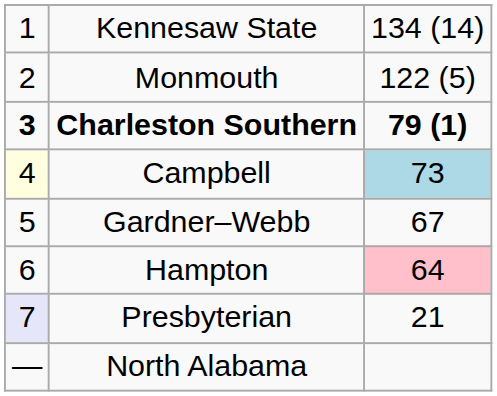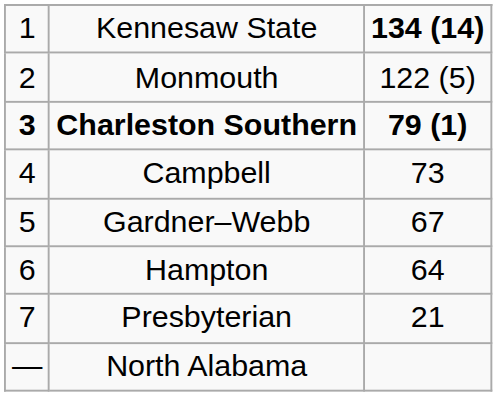(428, 28) normal -> (428, 28) bold
(27, 173) lightyellow background -> (27, 173) no background
(428, 173) lightblue background -> (428, 173) no background
(428, 269) pink background -> (428, 269) no background
(27, 317) lavender background -> (27, 317) no background
